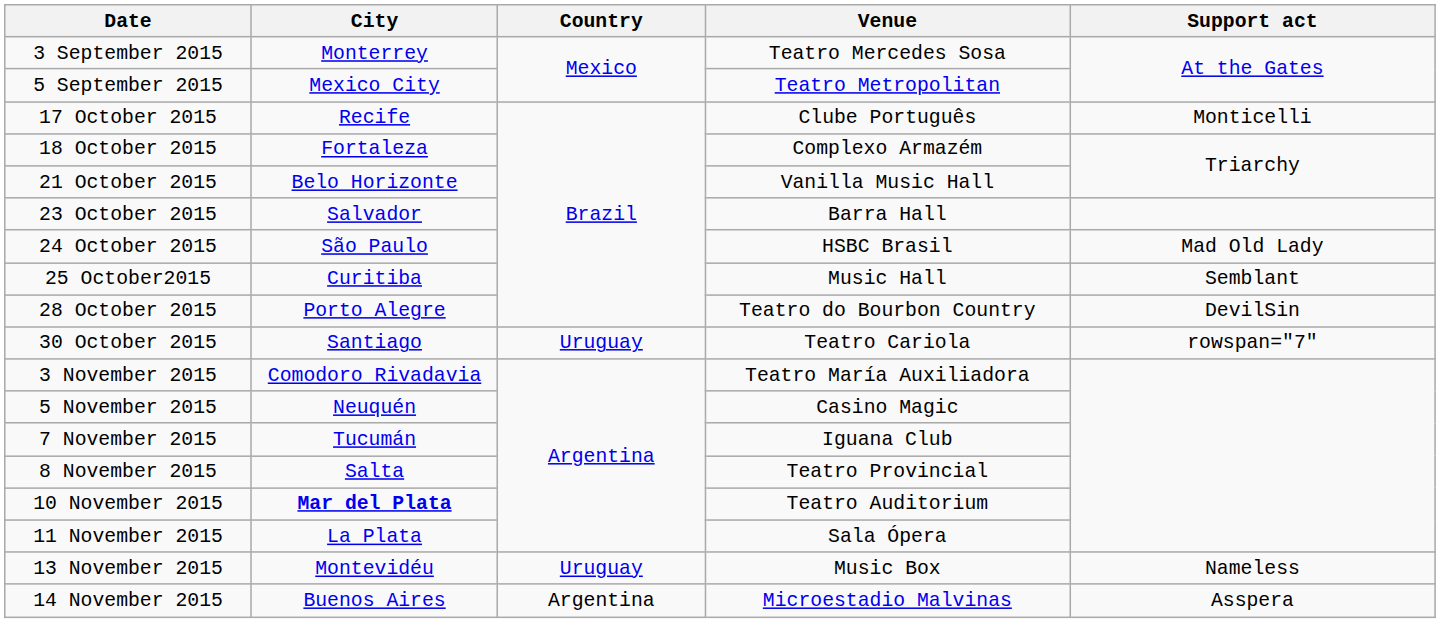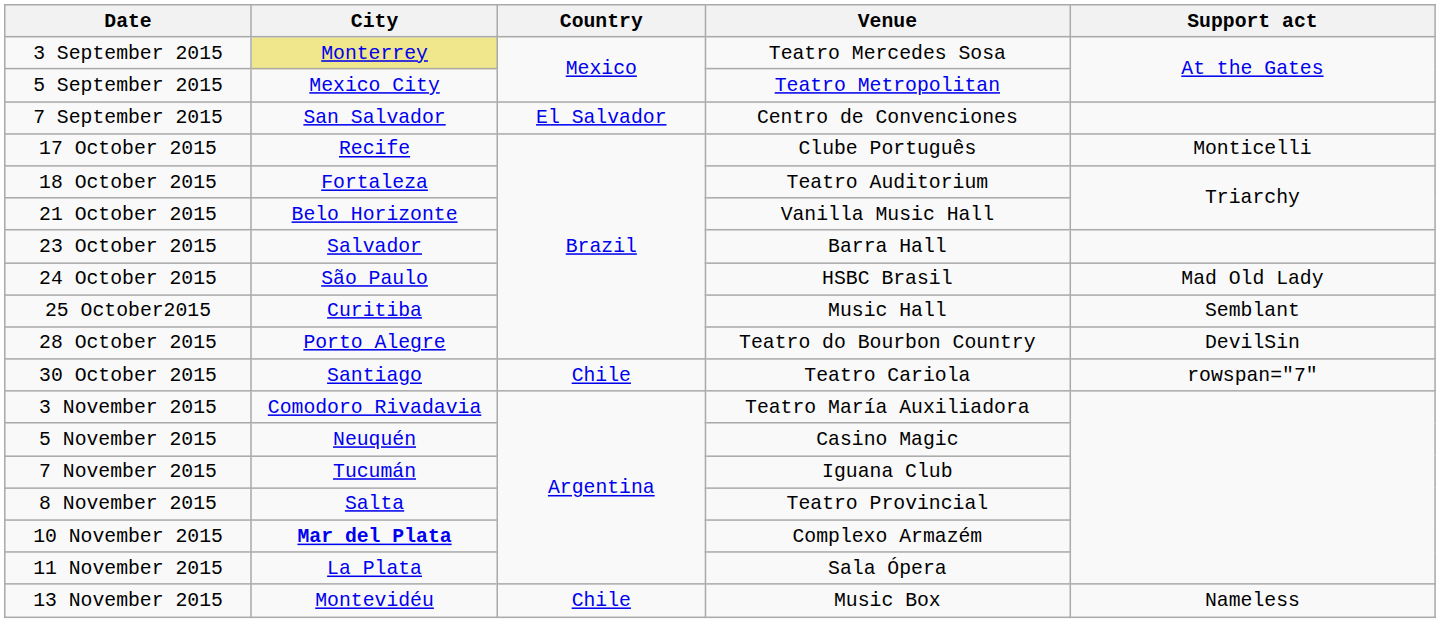(375, 53) no background -> (375, 53) khaki background
+ row: (128, 117)
(887, 150) Complexo Armazém -> (887, 182) Teatro Auditorium
(601, 343) Uruguay -> (601, 375) Chile
(887, 504) Teatro Auditorium -> (887, 536) Complexo Armazém
(601, 568) Uruguay -> (601, 601) Chile
- row: (128, 601)
